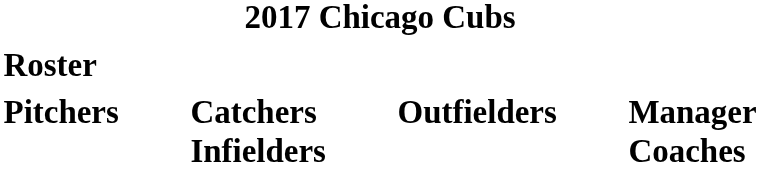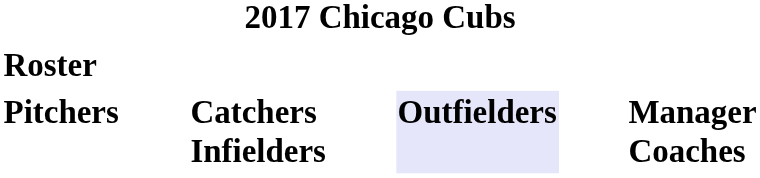(477, 111) no background -> (477, 111) lavender background
